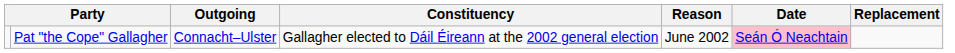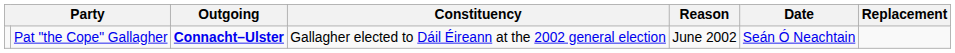(225, 37) normal -> (229, 37) bold
(791, 37) pink background -> (799, 37) no background
